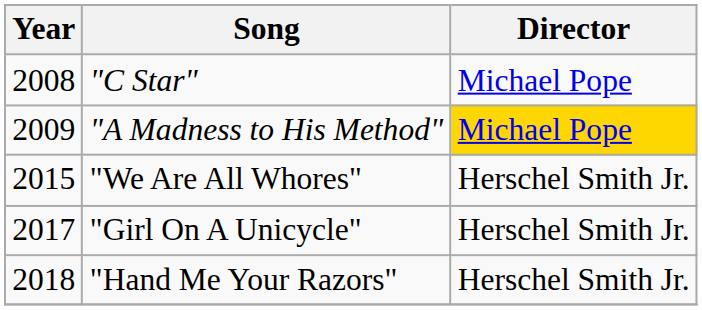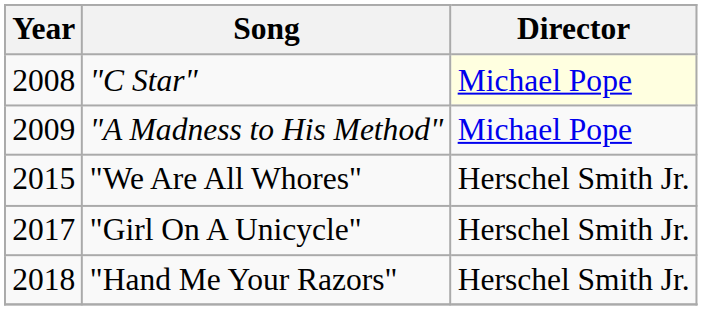(545, 79) no background -> (545, 79) lightyellow background
(545, 129) gold background -> (545, 129) no background
